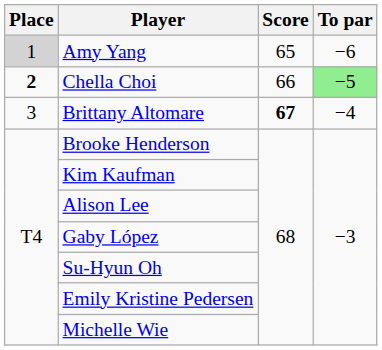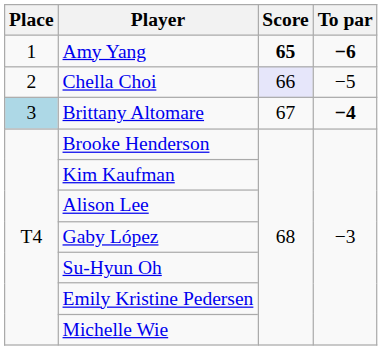(31, 50) lightgrey background -> (31, 50) no background
(285, 50) normal -> (285, 50) bold
(345, 50) normal -> (345, 50) bold
(31, 81) bold -> (31, 81) normal
(285, 81) no background -> (285, 81) lavender background
(345, 81) lightgreen background -> (345, 81) no background
(31, 112) no background -> (31, 112) lightblue background
(285, 112) bold -> (285, 112) normal
(345, 112) normal -> (345, 112) bold
